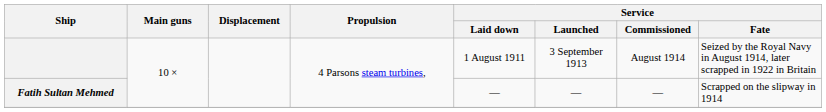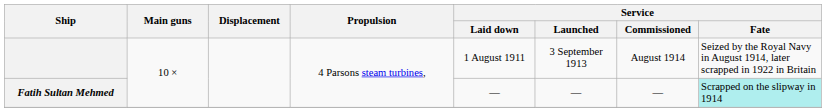(758, 92) no background -> (758, 92) paleturquoise background
